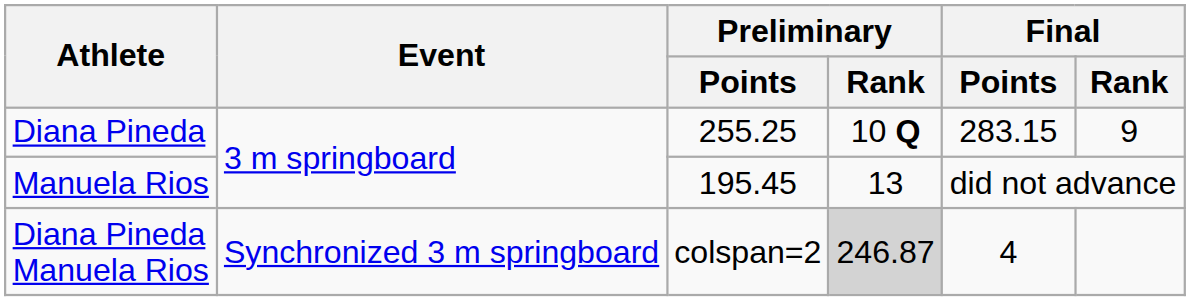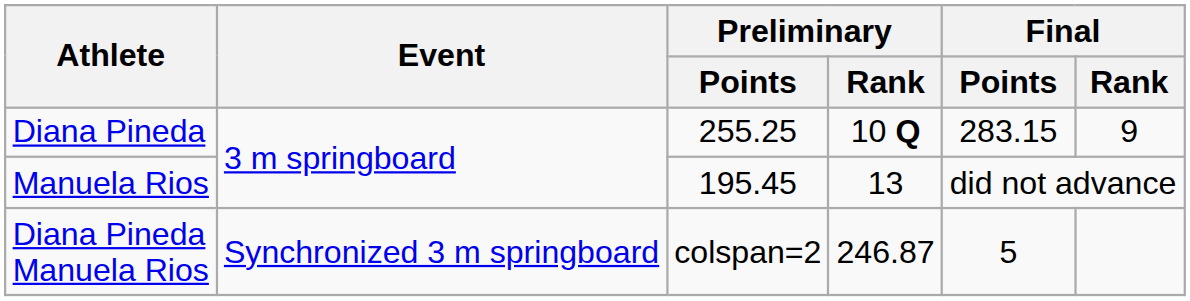(886, 252) lightgrey background -> (886, 252) no background
(1008, 252) 4 -> (1008, 252) 5
